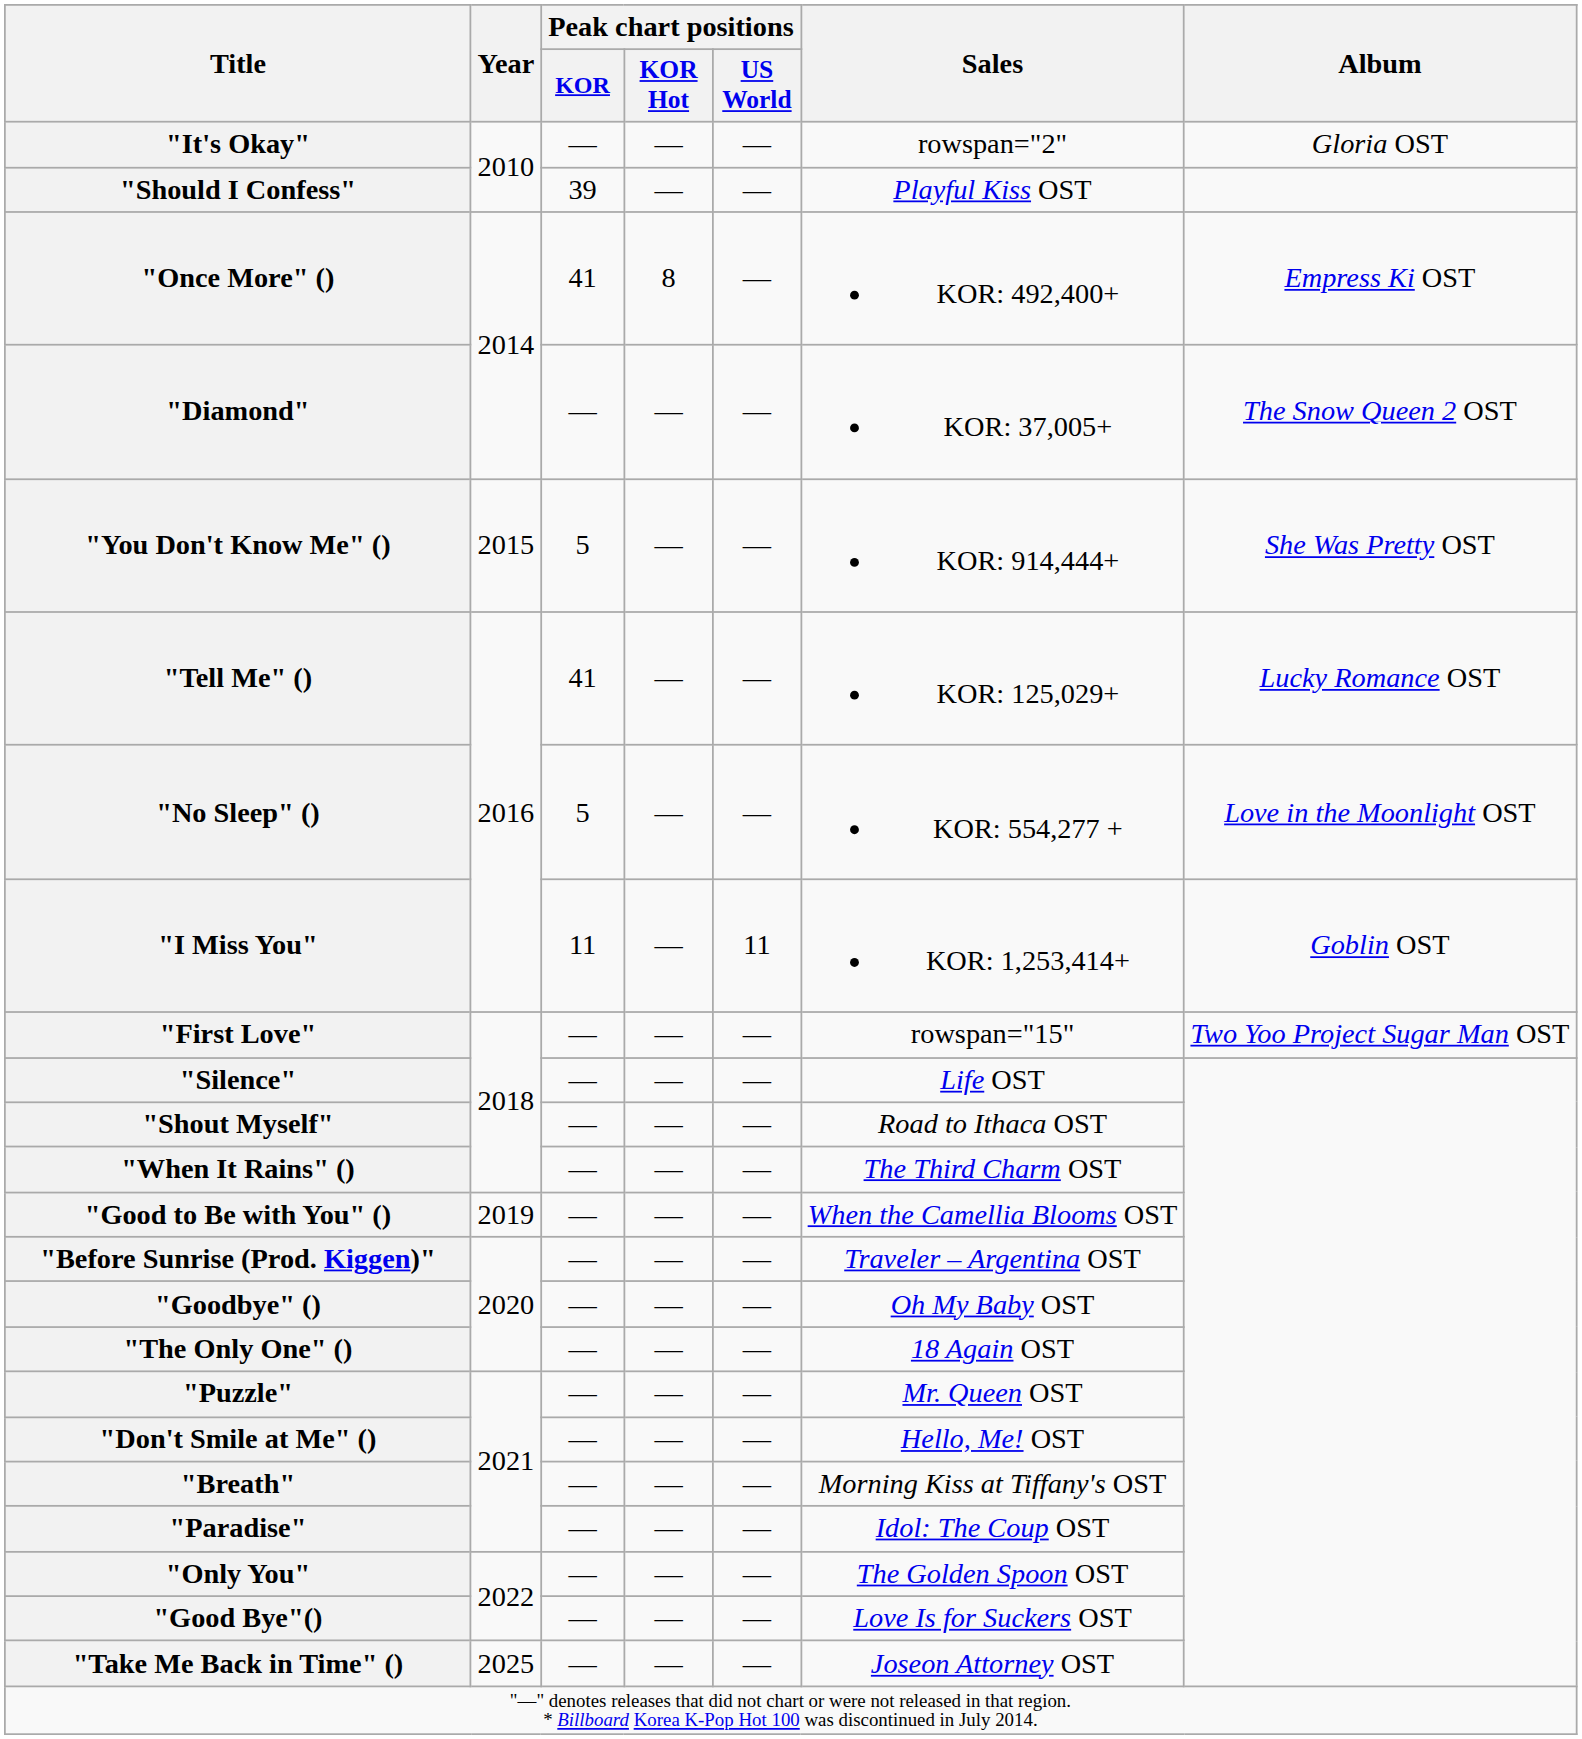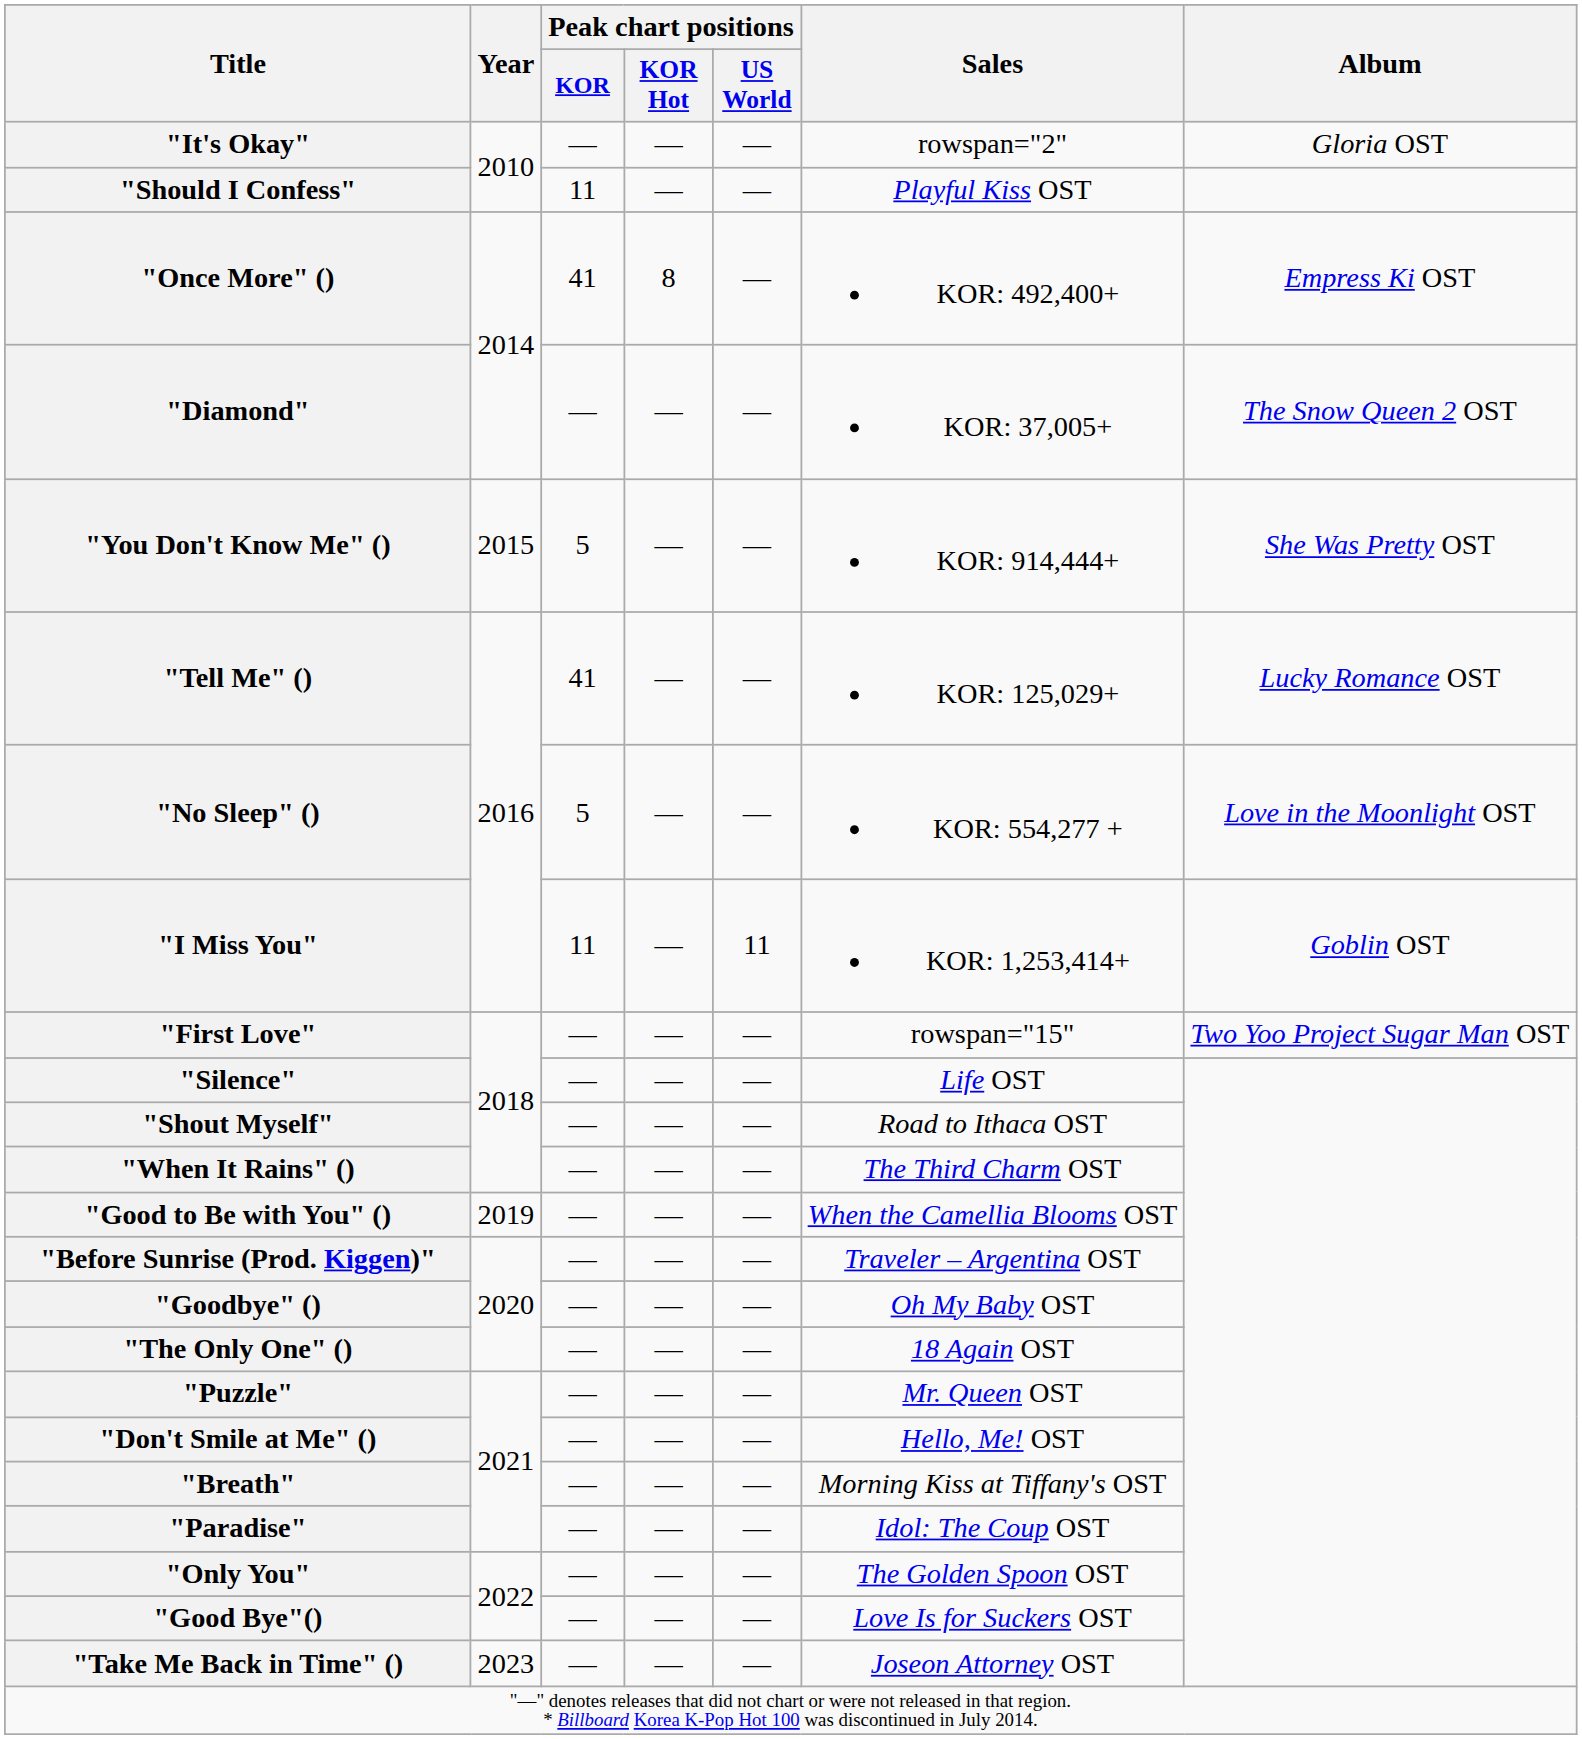(583, 188) 39 -> (583, 188) 11
(506, 1663) 2025 -> (506, 1663) 2023
